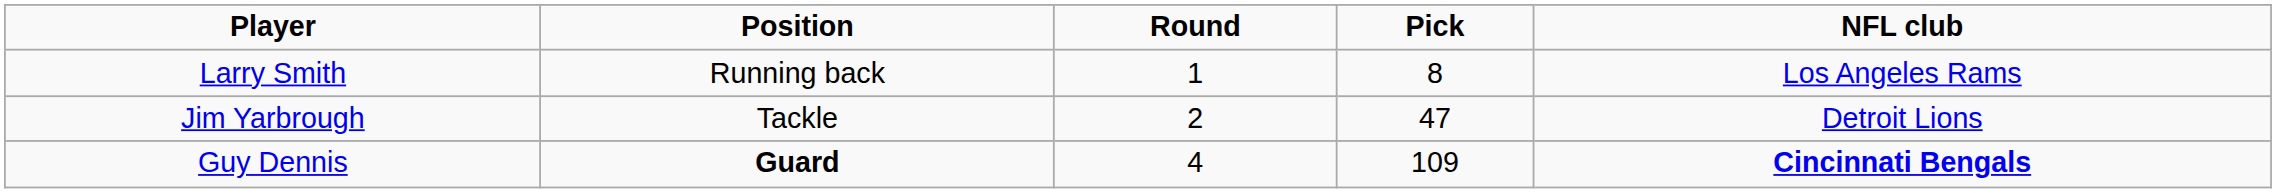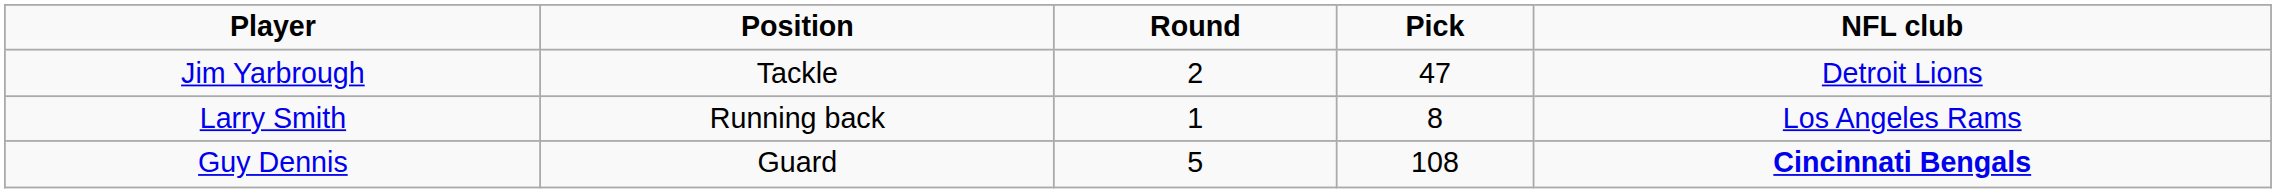rows swapped: (273, 72) <-> (273, 118)
(797, 163) bold -> (797, 163) normal
(1195, 163) 4 -> (1195, 163) 5
(1435, 163) 109 -> (1435, 163) 108
